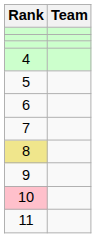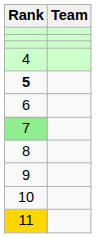(26, 82) normal -> (26, 82) bold
(26, 128) no background -> (26, 128) lightgreen background
(26, 151) khaki background -> (26, 151) no background
(26, 197) pink background -> (26, 197) no background
(26, 220) no background -> (26, 220) gold background
